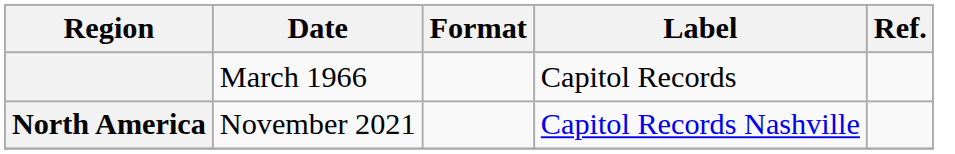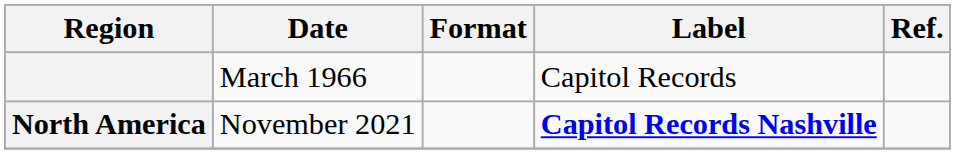(700, 124) normal -> (709, 124) bold
